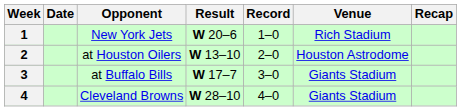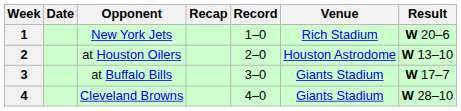columns swapped: (215, 14) <-> (434, 14)
